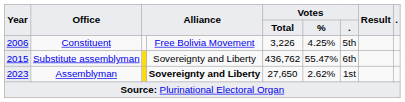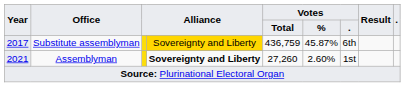- row: (86, 43)
(18, 59) 2015 -> (18, 43) 2017
(205, 59) no background -> (205, 43) gold background
(283, 59) 436,762 -> (283, 43) 436,759
(321, 59) 55.47% -> (321, 43) 45.87%
(18, 74) 2023 -> (18, 59) 2021
(283, 74) 27,650 -> (283, 59) 27,260
(321, 74) 2.62% -> (321, 59) 2.60%
